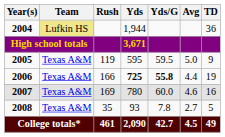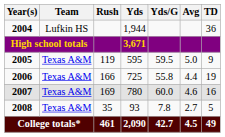(67, 28) khaki background -> (67, 28) no background
(135, 76) bold -> (135, 76) normal
(164, 76) bold -> (164, 76) normal
